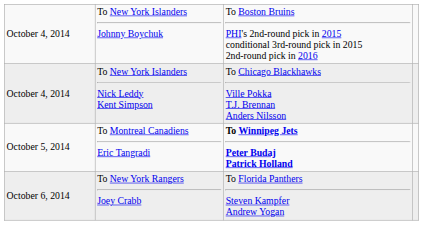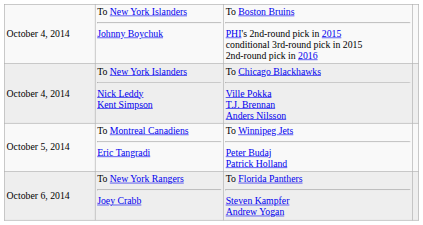(318, 147) bold -> (318, 147) normal
